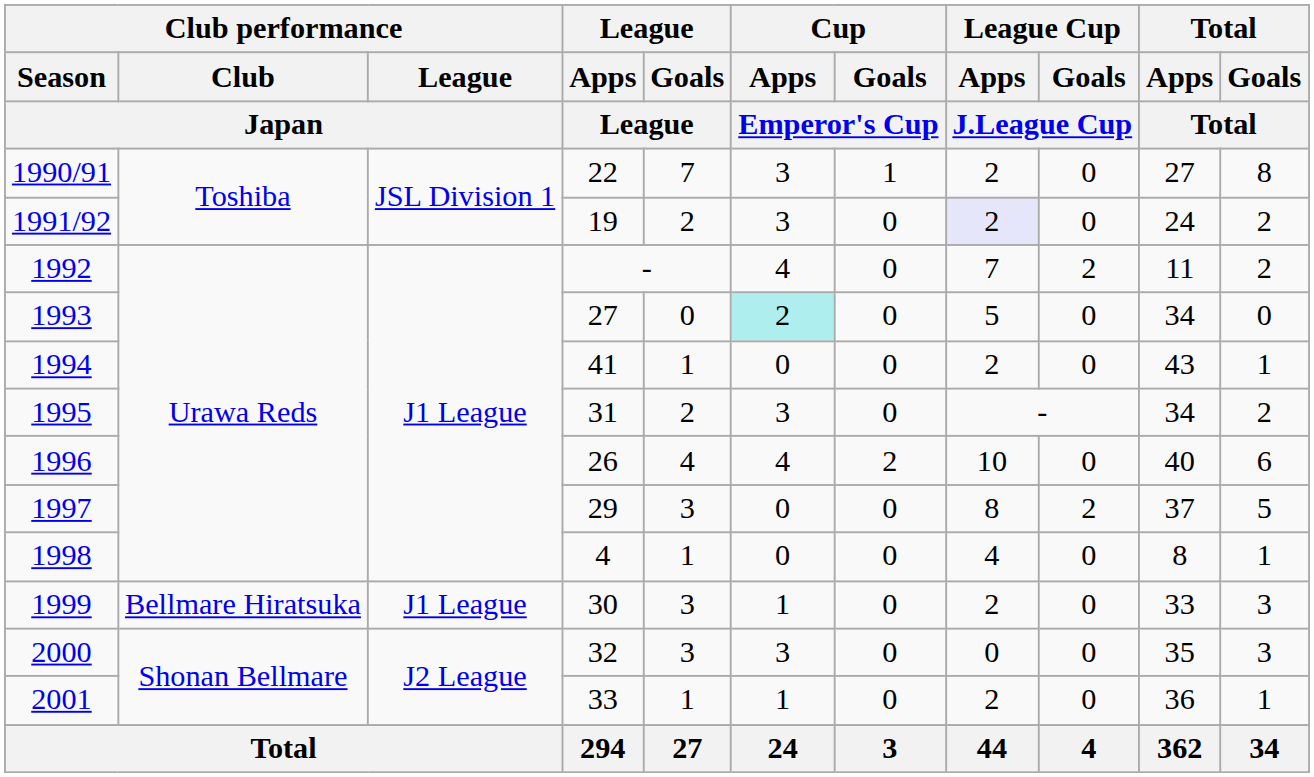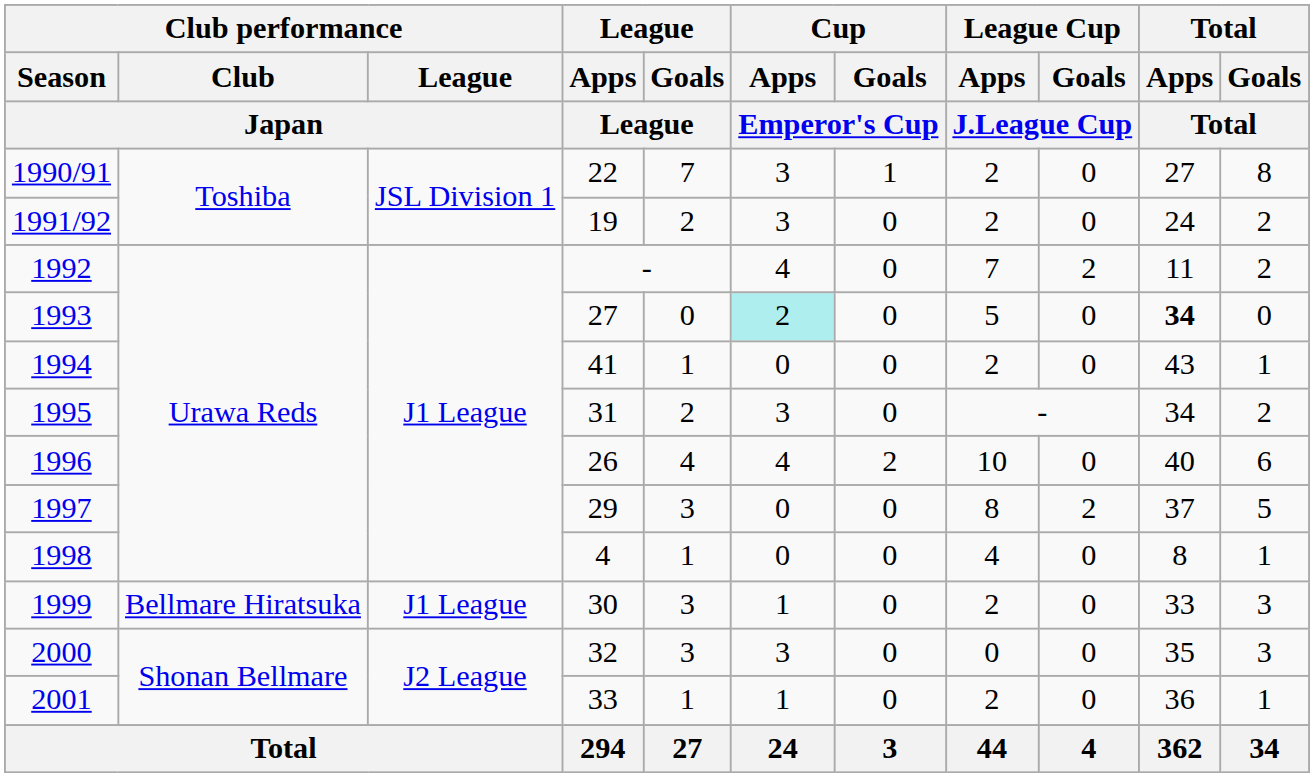(992, 220) lavender background -> (992, 220) no background
(1180, 316) normal -> (1180, 316) bold
